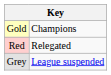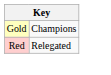- row: (17, 61)
